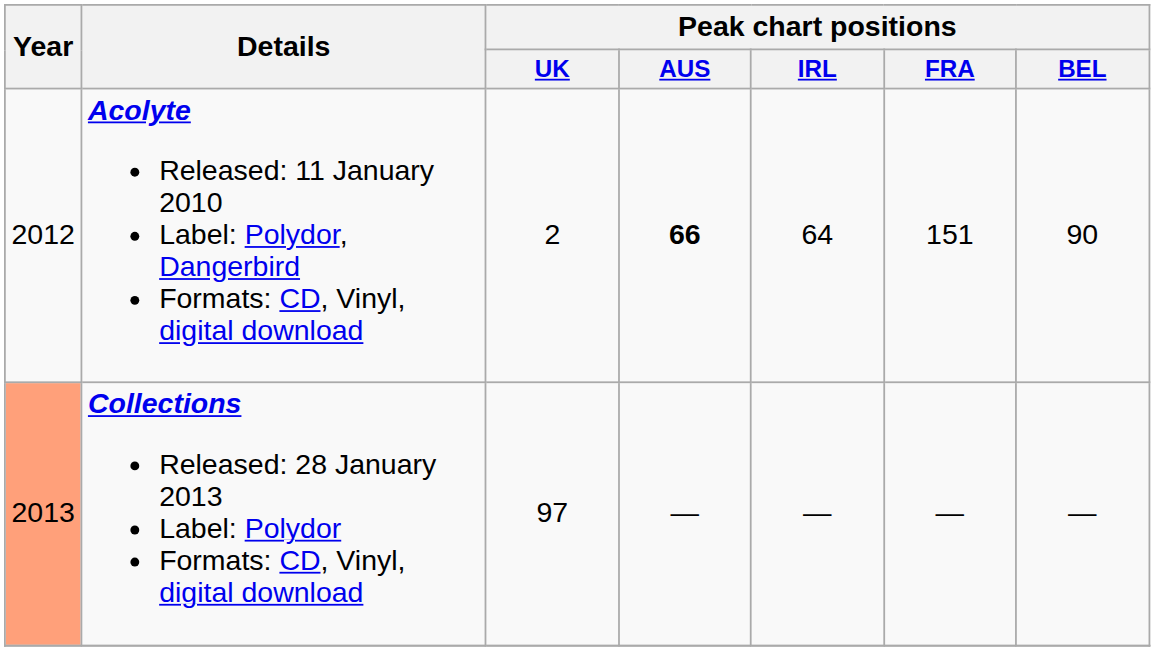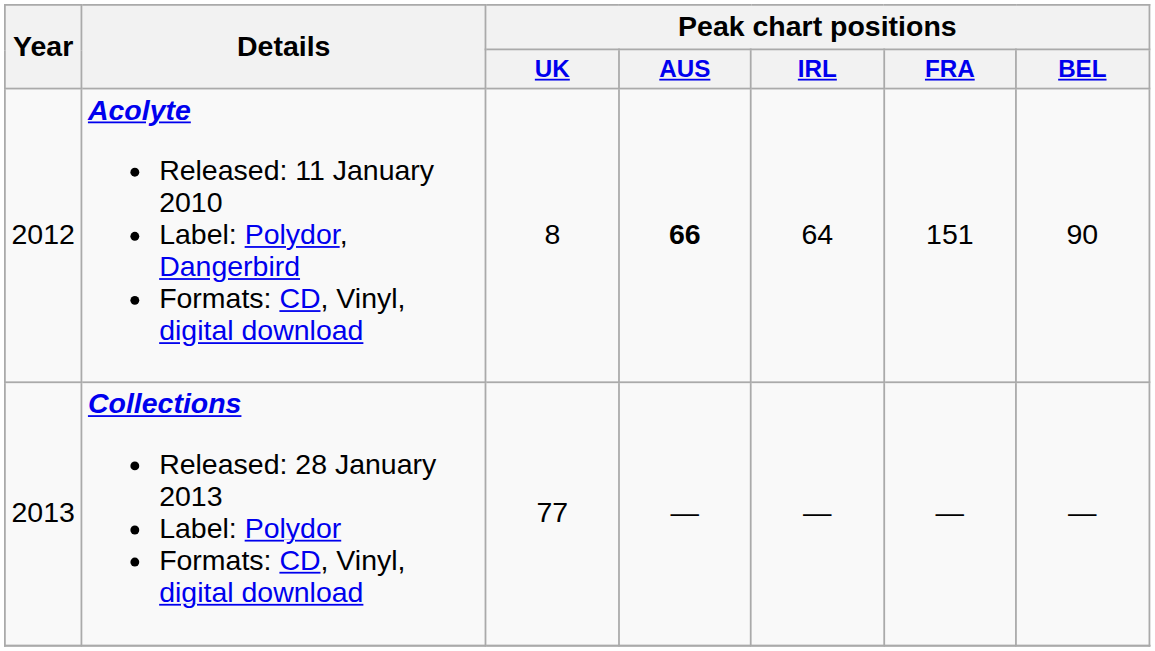(552, 235) 2 -> (552, 235) 8
(43, 513) lightsalmon background -> (43, 513) no background
(552, 513) 97 -> (552, 513) 77
